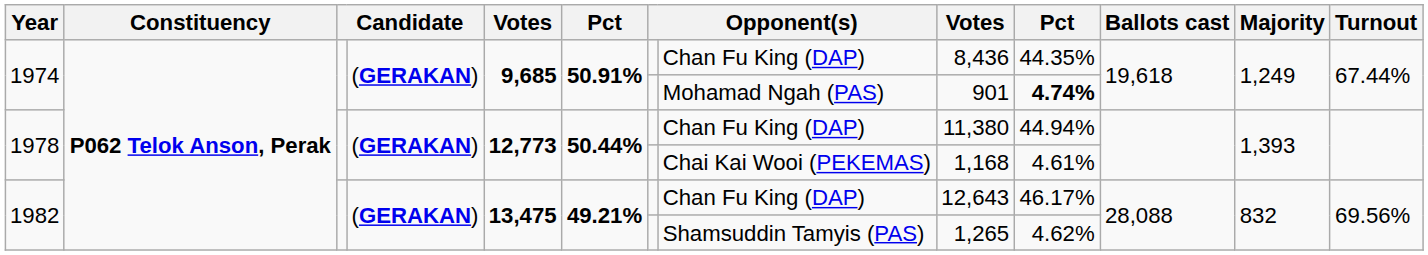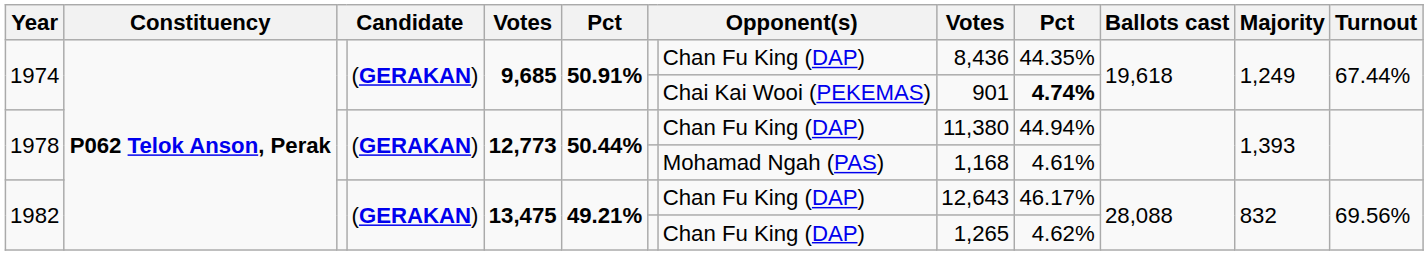(773, 93) Mohamad Ngah (PAS) -> (797, 93) Chai Kai Wooi (PEKEMAS)
(797, 163) Chai Kai Wooi (PEKEMAS) -> (773, 163) Mohamad Ngah (PAS)
(794, 233) Shamsuddin Tamyis (PAS) -> (764, 233) Chan Fu King (DAP)
